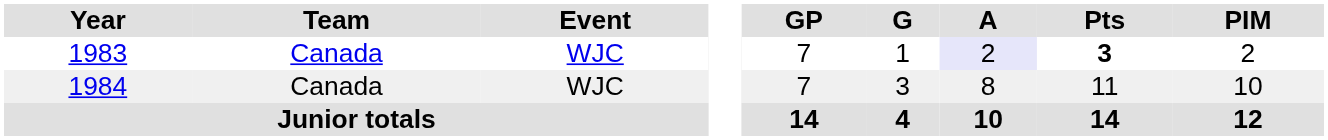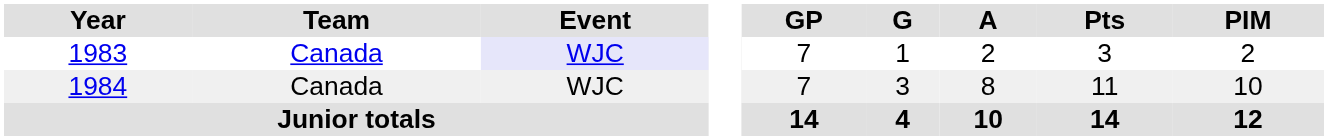(595, 53) no background -> (595, 53) lavender background
(988, 53) lavender background -> (988, 53) no background
(1105, 53) bold -> (1105, 53) normal
